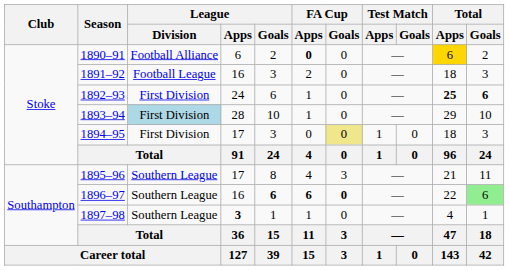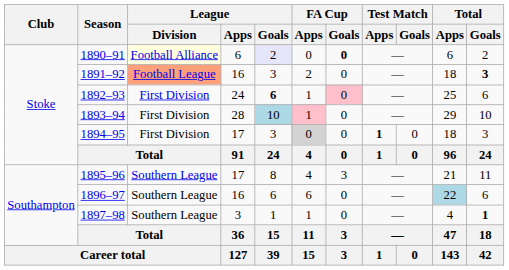(174, 54) no background -> (174, 54) lightyellow background
(273, 54) no background -> (273, 54) lavender background
(309, 54) bold -> (309, 54) normal
(344, 54) normal -> (344, 54) bold
(450, 54) gold background -> (450, 54) no background
(174, 74) no background -> (174, 74) lightsalmon background
(485, 74) normal -> (485, 74) bold
(273, 94) normal -> (273, 94) bold
(344, 94) no background -> (344, 94) pink background
(450, 94) bold -> (450, 94) normal
(485, 94) bold -> (485, 94) normal
(174, 114) lightblue background -> (174, 114) no background
(273, 114) no background -> (273, 114) lightblue background
(309, 114) no background -> (309, 114) pink background
(309, 134) no background -> (309, 134) lightgrey background
(344, 134) khaki background -> (344, 134) no background
(379, 134) normal -> (379, 134) bold
(273, 194) bold -> (273, 194) normal
(309, 194) bold -> (309, 194) normal
(344, 194) bold -> (344, 194) normal
(450, 194) no background -> (450, 194) lightblue background
(485, 194) lightgreen background -> (485, 194) no background
(238, 214) bold -> (238, 214) normal
(485, 214) normal -> (485, 214) bold
